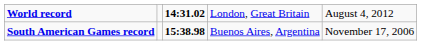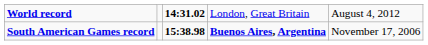(265, 31) normal -> (268, 31) bold
